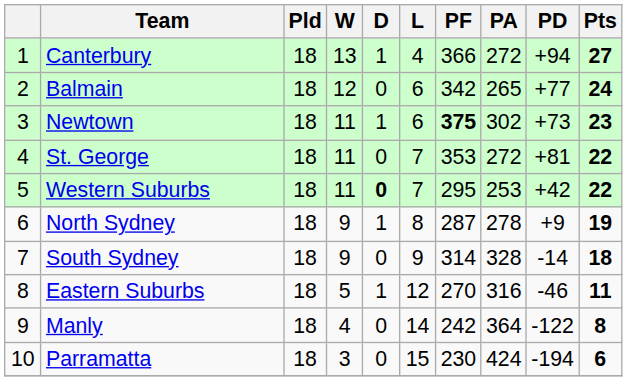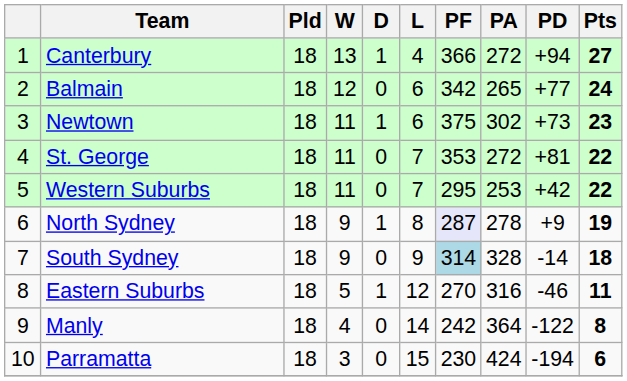(458, 122) bold -> (458, 122) normal
(381, 190) bold -> (381, 190) normal
(458, 223) no background -> (458, 223) lavender background
(458, 257) no background -> (458, 257) lightblue background
